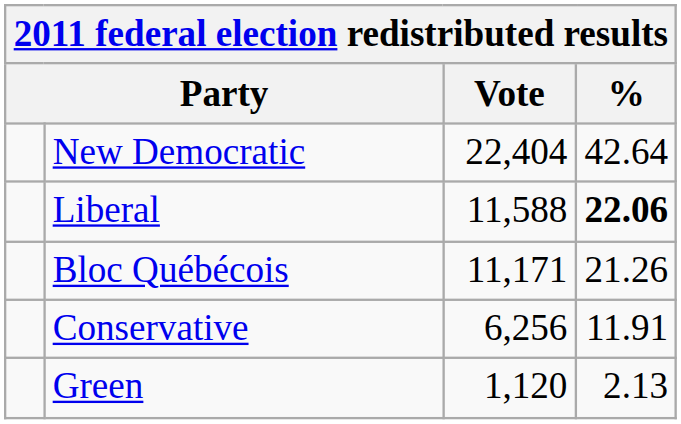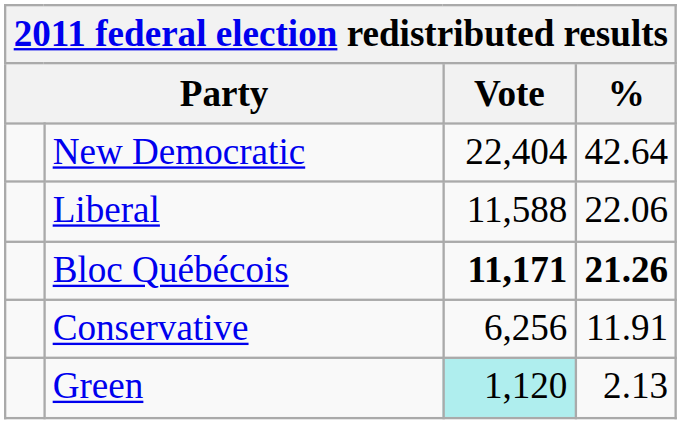(626, 210) bold -> (626, 210) normal
(517, 269) normal -> (517, 269) bold
(626, 269) normal -> (626, 269) bold
(526, 387) no background -> (526, 387) paleturquoise background
